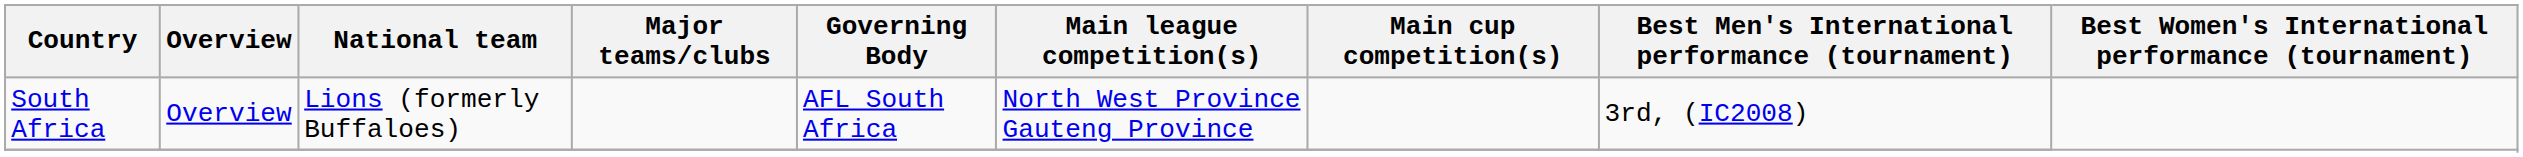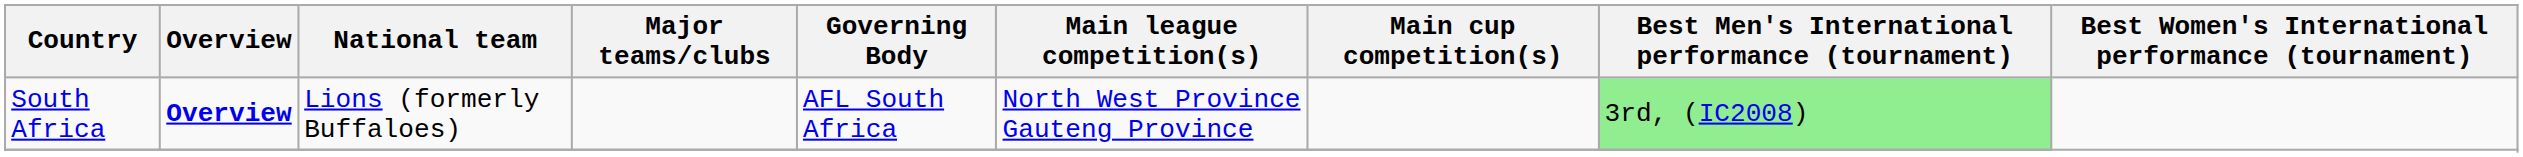(229, 114) normal -> (229, 114) bold
(1707, 114) no background -> (1707, 114) lightgreen background
